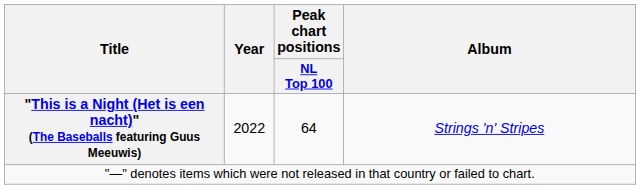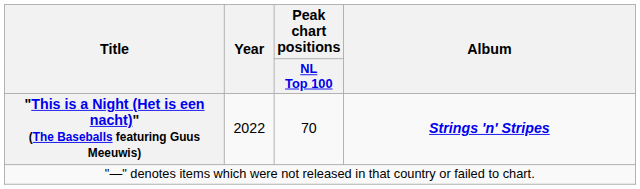(309, 128) 64 -> (309, 128) 70
(489, 128) normal -> (489, 128) bold
